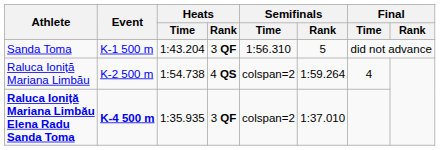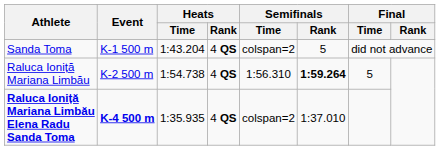(223, 49) 3 QF -> (223, 49) 4 QS
(268, 49) 1:56.310 -> (268, 49) colspan=2
(268, 74) colspan=2 -> (268, 74) 1:56.310
(323, 74) normal -> (323, 74) bold
(369, 74) 4 -> (370, 74) 5
(223, 118) 3 QF -> (223, 118) 4 QS
